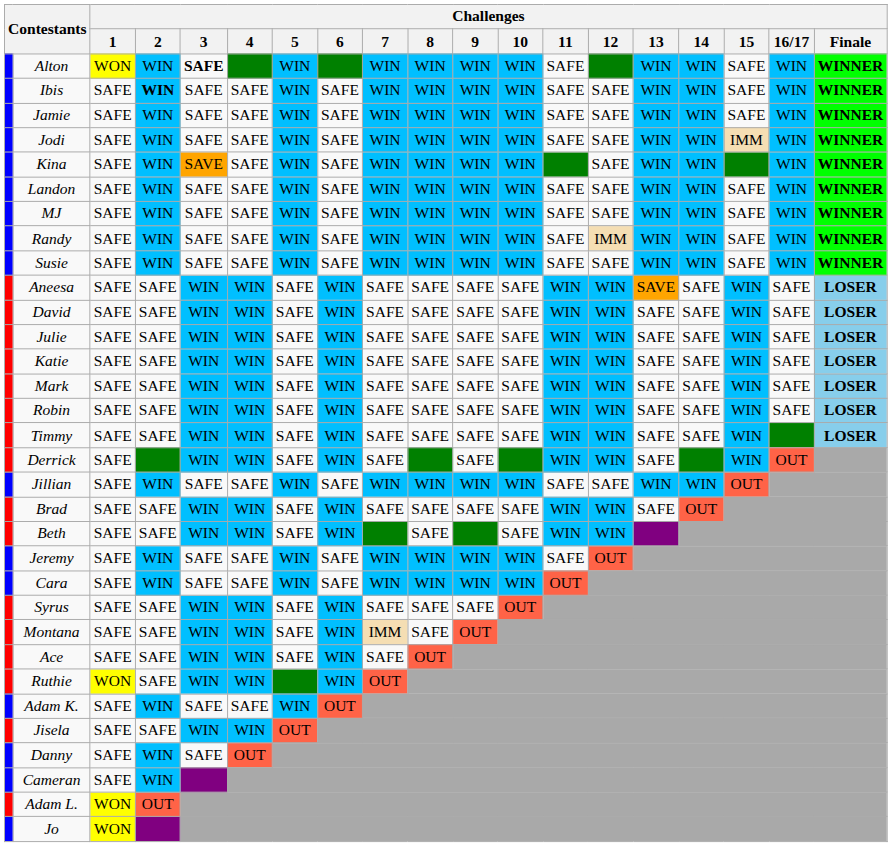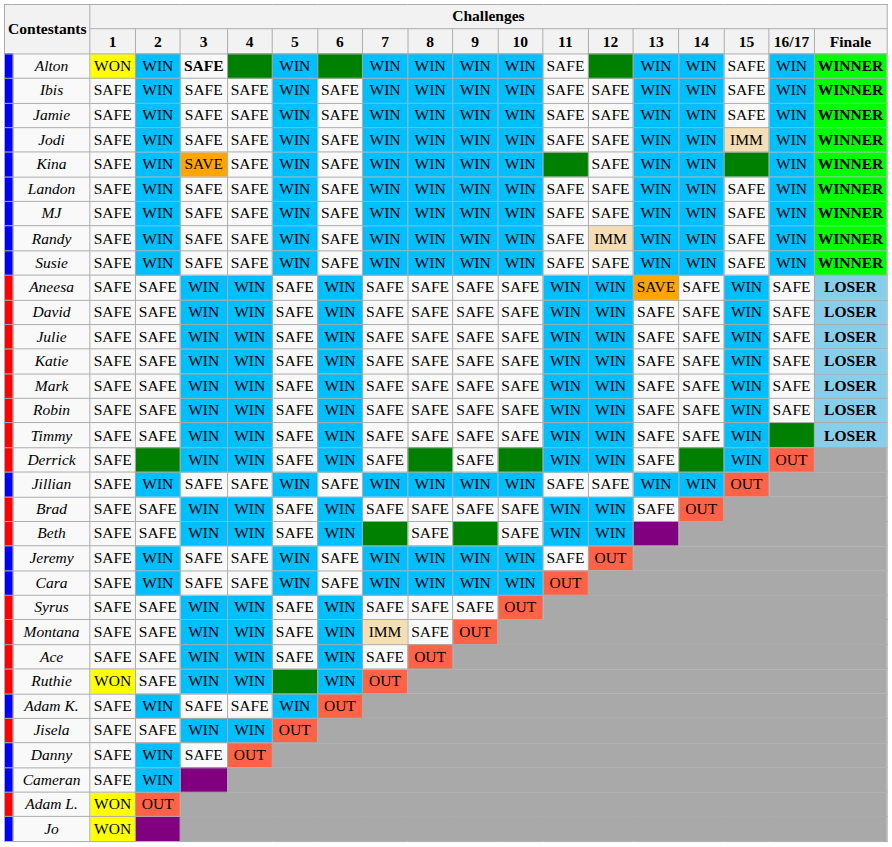(158, 90) bold -> (158, 90) normal
